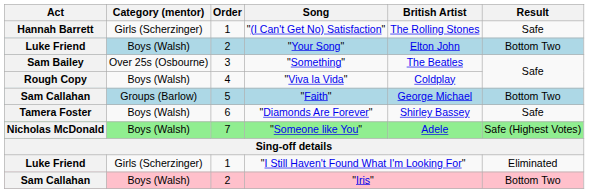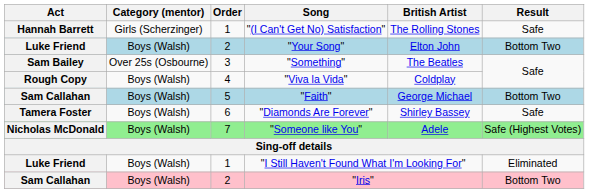(159, 96) Groups (Barlow) -> (159, 96) Boys (Walsh)
(159, 163) Girls (Scherzinger) -> (159, 163) Boys (Walsh)
